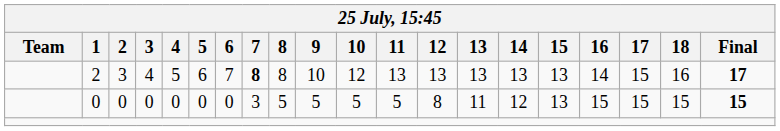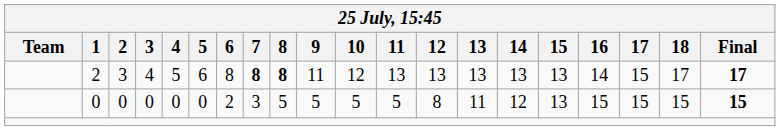(229, 74) 7 -> (229, 74) 8
(282, 74) normal -> (283, 74) bold
(316, 74) 10 -> (316, 74) 11
(680, 74) 16 -> (680, 74) 17
(229, 103) 0 -> (229, 103) 2
